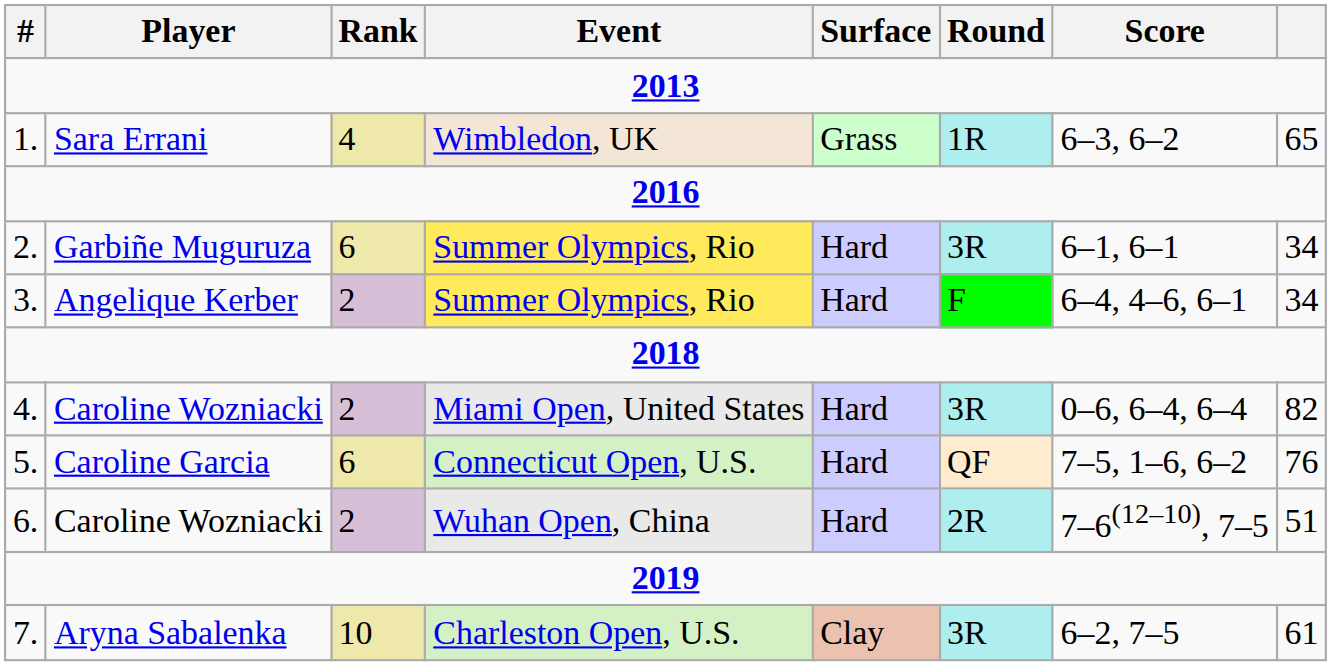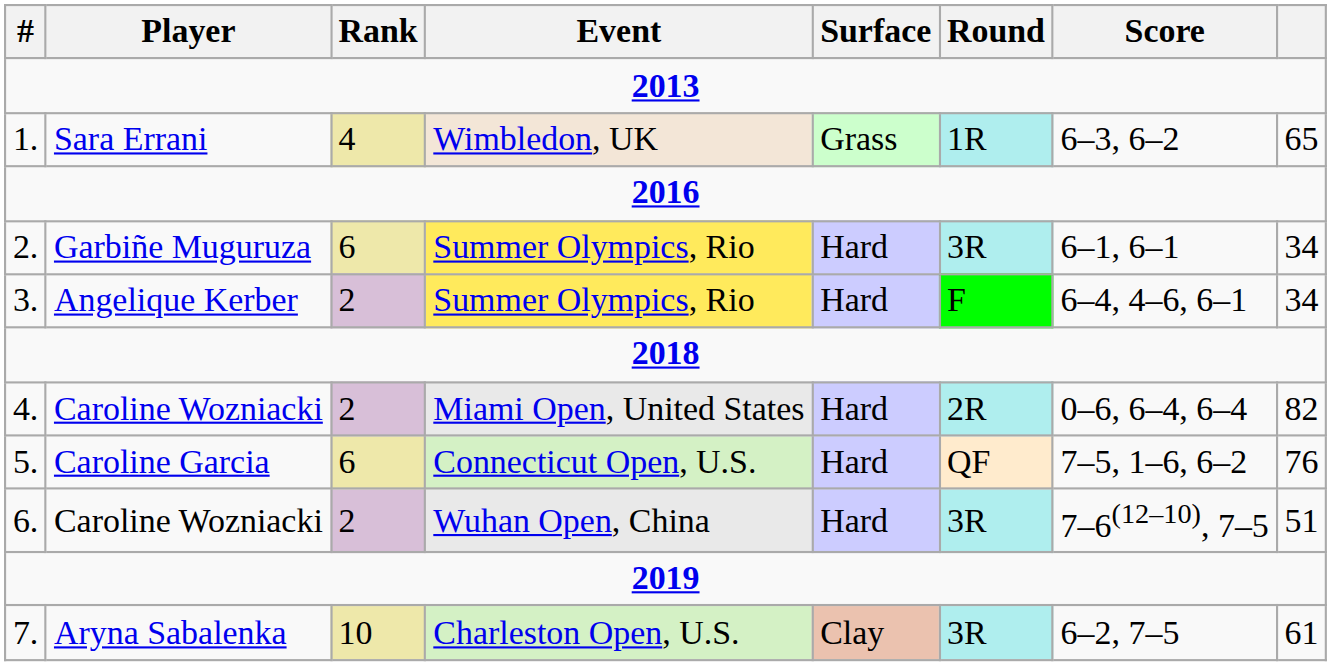(967, 407) 3R -> (967, 407) 2R
(967, 520) 2R -> (967, 520) 3R
